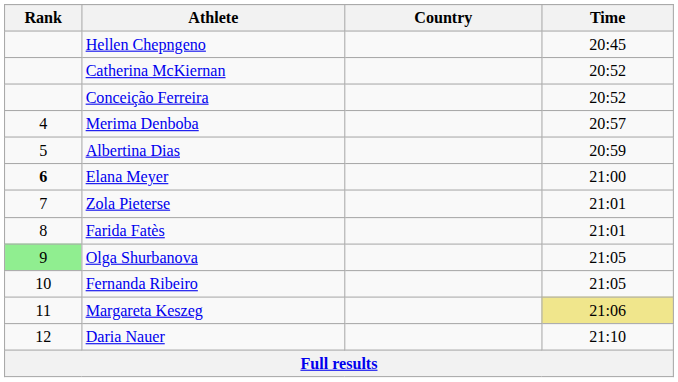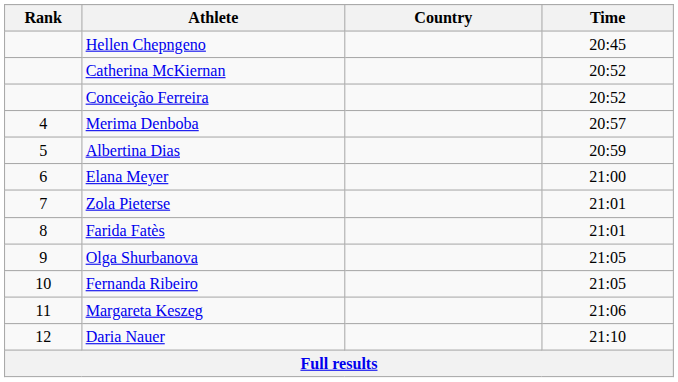(43, 177) bold -> (43, 177) normal
(43, 257) lightgreen background -> (43, 257) no background
(608, 310) khaki background -> (608, 310) no background
